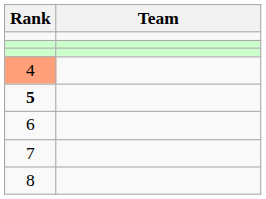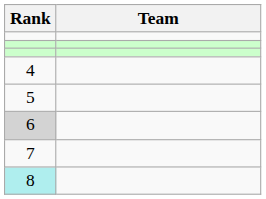(30, 70) lightsalmon background -> (30, 70) no background
(30, 97) bold -> (30, 97) normal
(30, 125) no background -> (30, 125) lightgrey background
(30, 180) no background -> (30, 180) paleturquoise background
